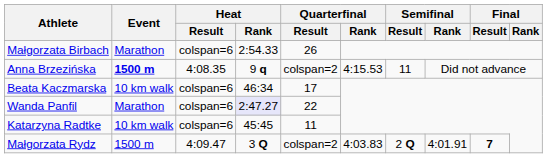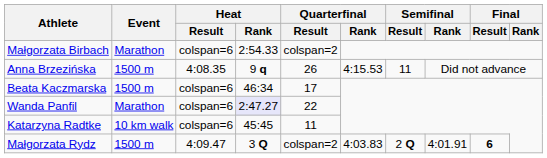(311, 50) 26 -> (311, 50) colspan=2
(134, 69) bold -> (134, 69) normal
(311, 69) colspan=2 -> (311, 69) 26
(144, 88) 10 km walk -> (134, 88) 1500 m
(490, 144) 7 -> (490, 144) 6
